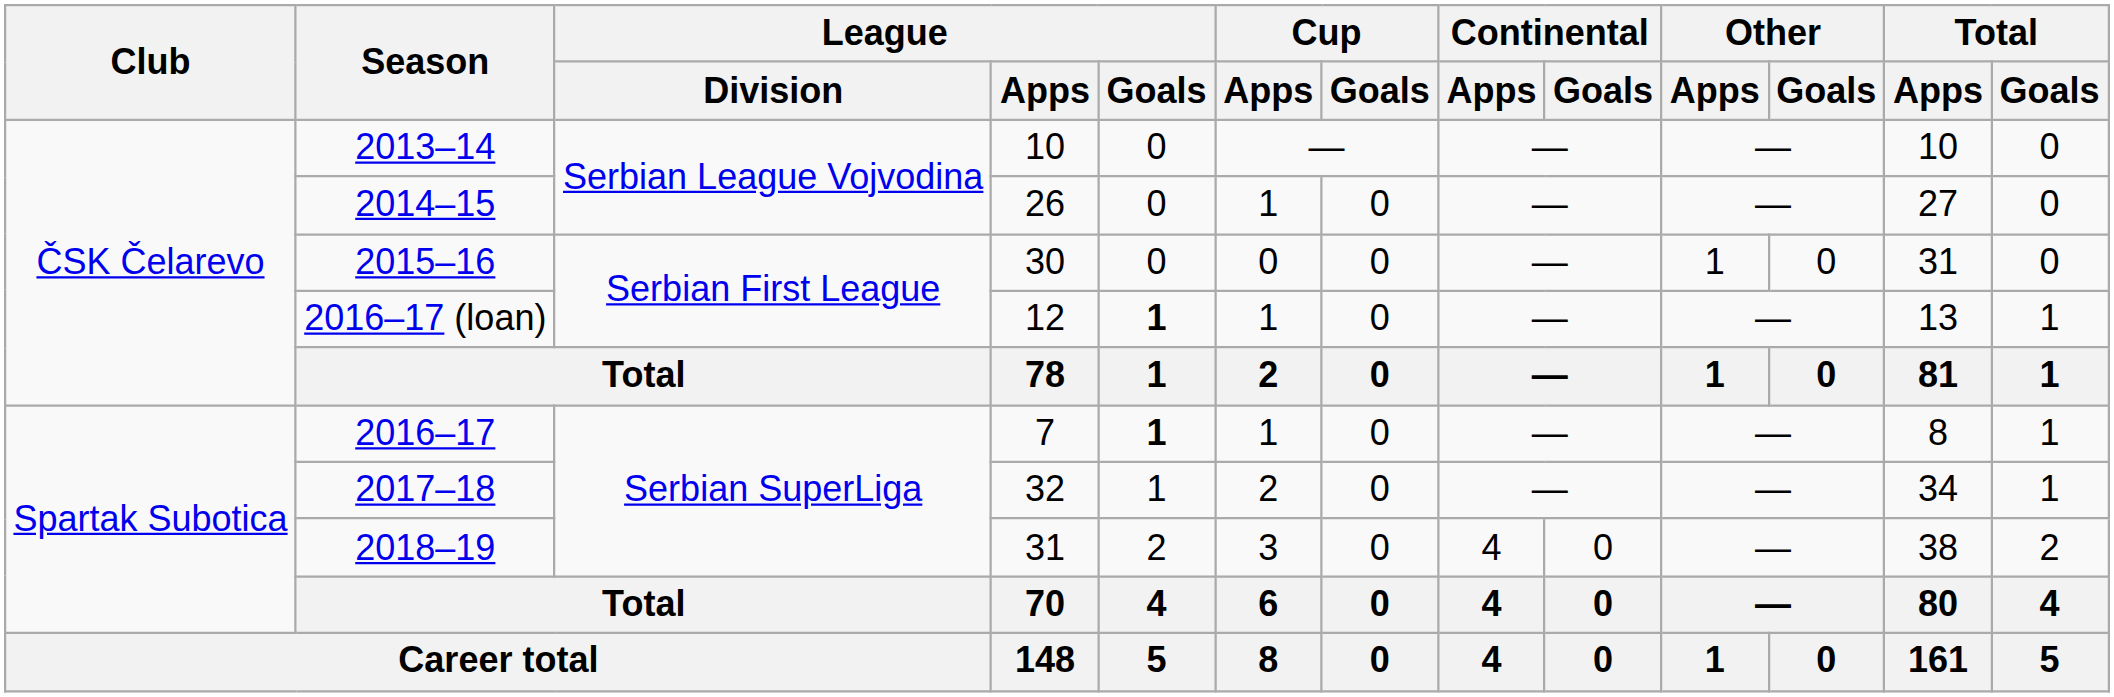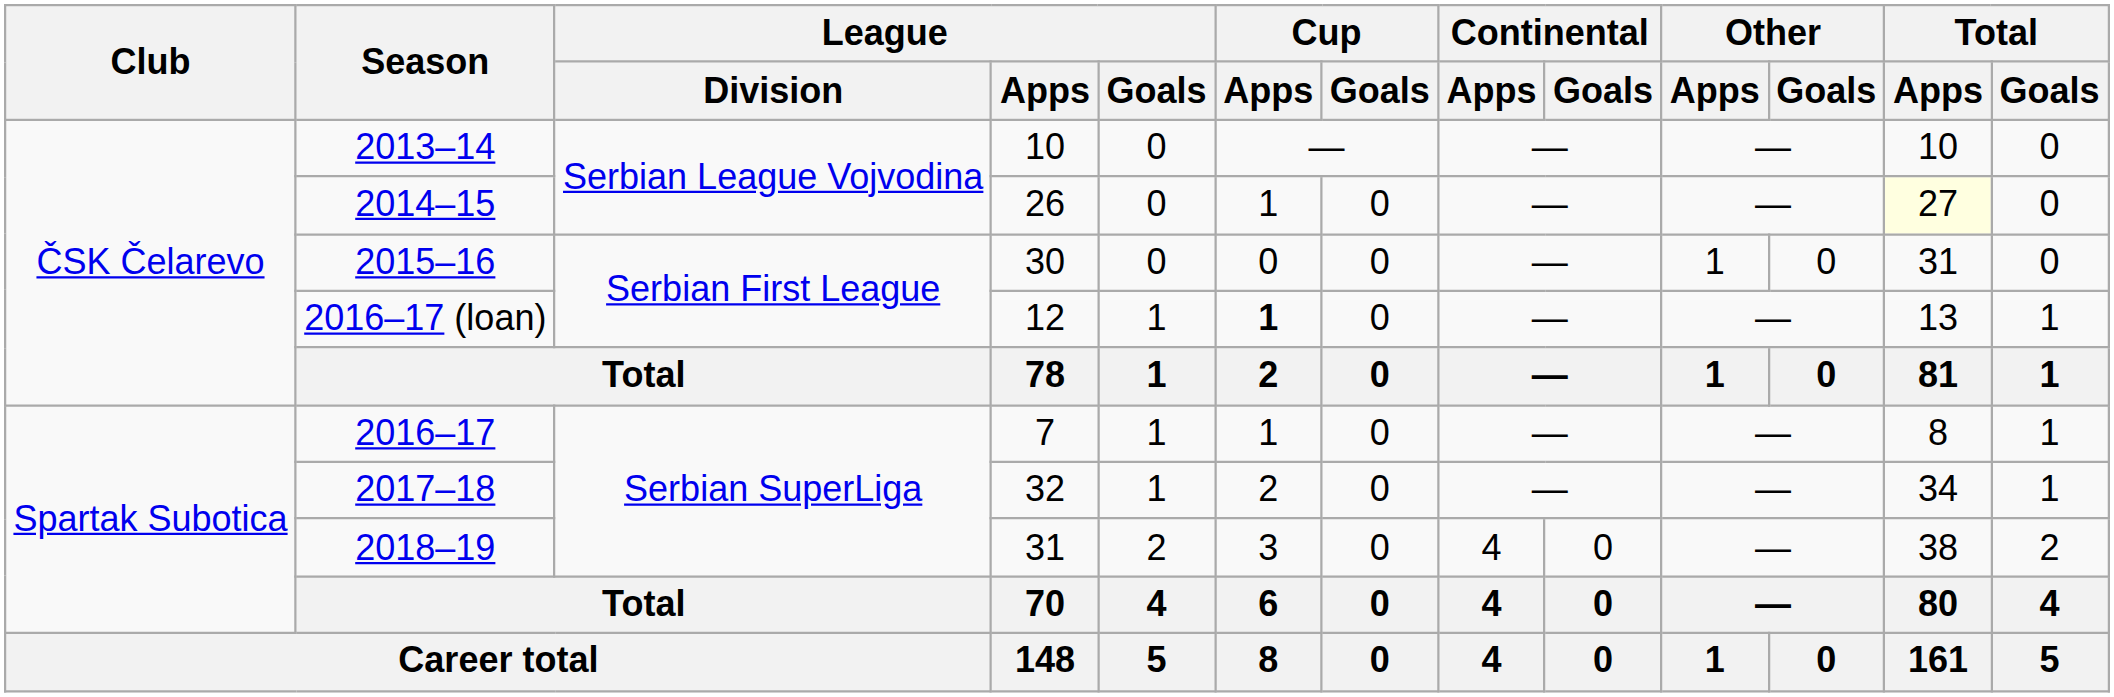(1938, 204) no background -> (1938, 204) lightyellow background
(1157, 318) bold -> (1157, 318) normal
(1268, 318) normal -> (1268, 318) bold
(1157, 432) bold -> (1157, 432) normal
